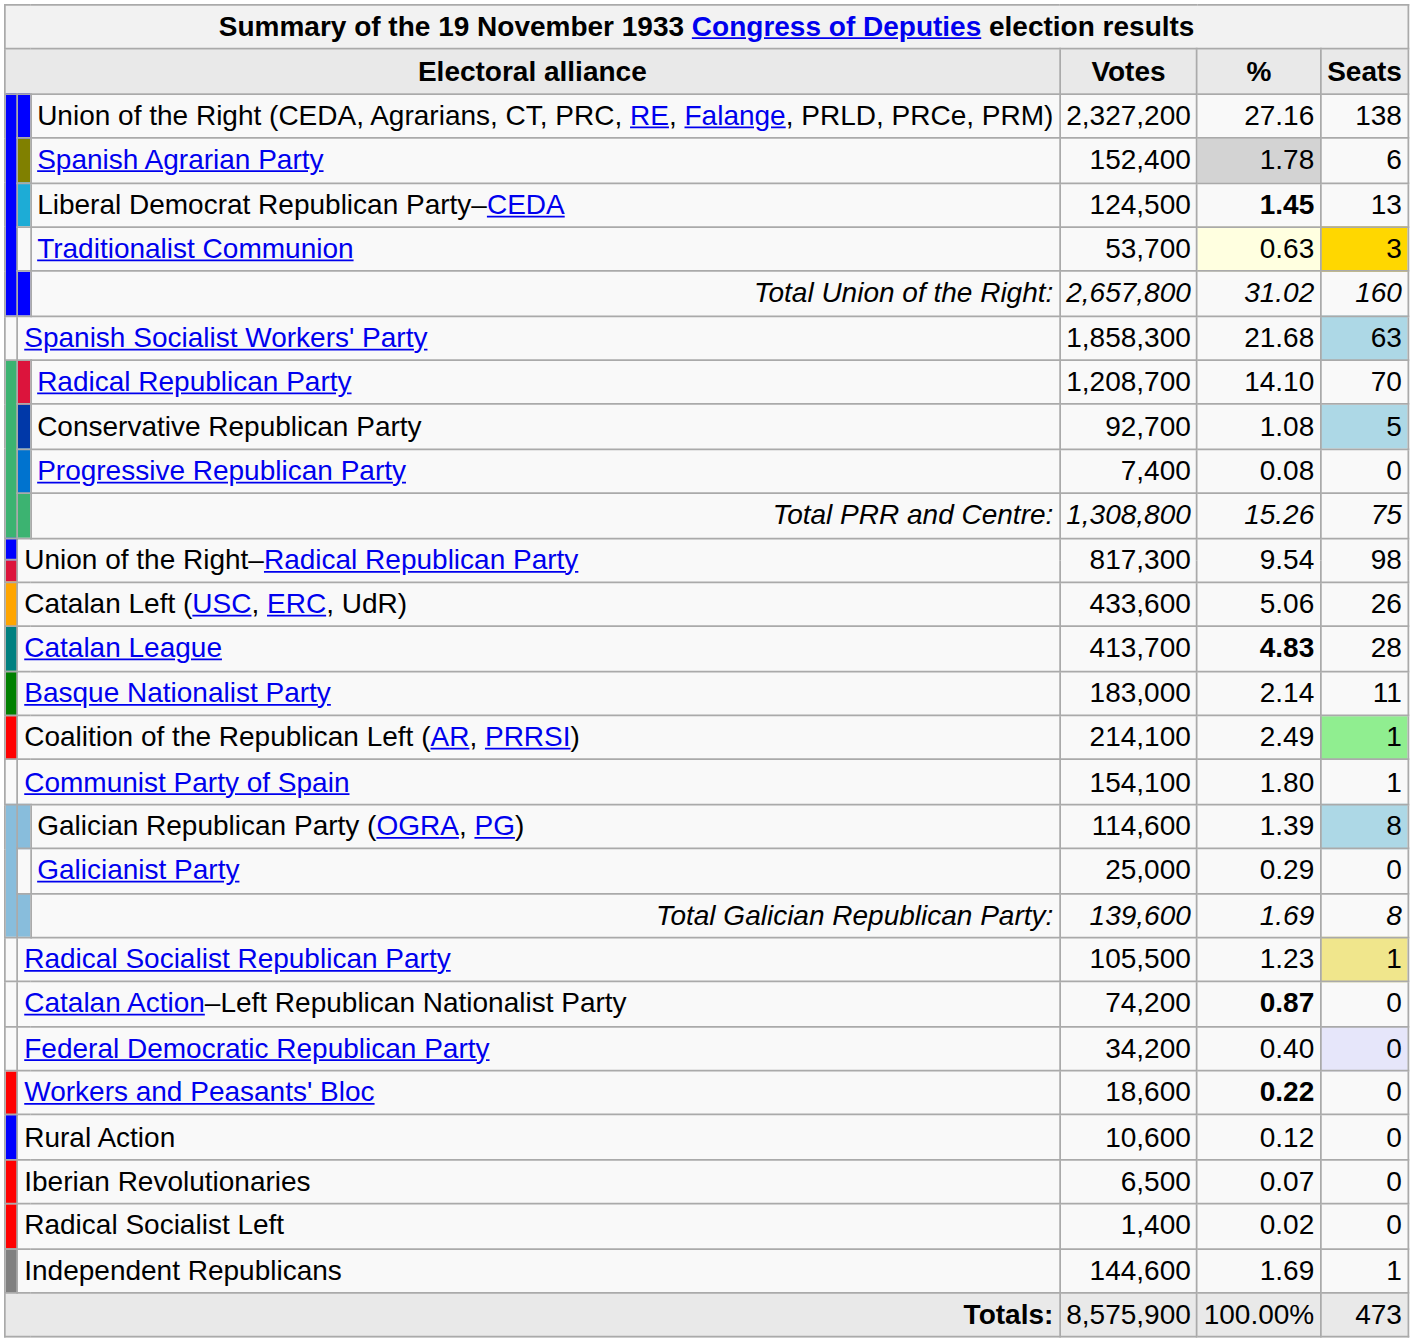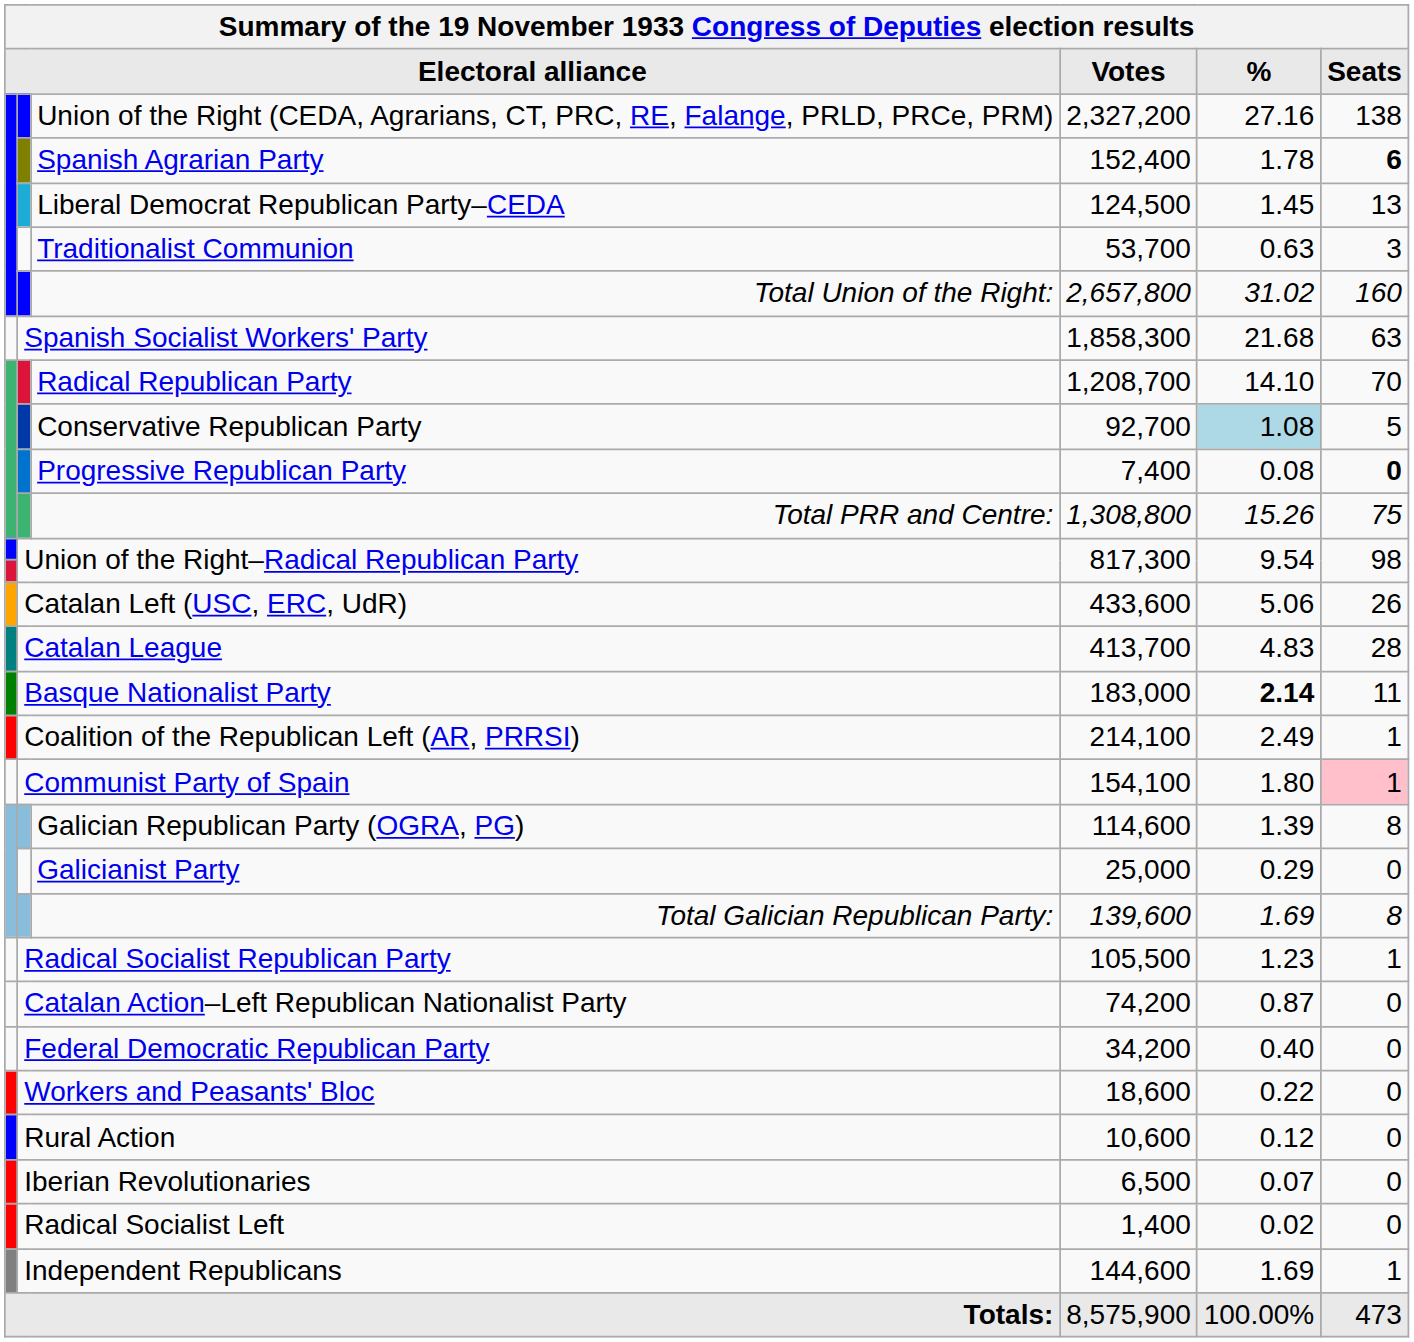(1287, 159) lightgrey background -> (1287, 159) no background
(1394, 159) normal -> (1394, 159) bold
(1287, 204) bold -> (1287, 204) normal
(1287, 248) lightyellow background -> (1287, 248) no background
(1394, 248) gold background -> (1394, 248) no background
(1386, 337) lightblue background -> (1386, 337) no background
(1287, 426) no background -> (1287, 426) lightblue background
(1394, 426) lightblue background -> (1394, 426) no background
(1394, 470) normal -> (1394, 470) bold
(1287, 648) bold -> (1287, 648) normal
(1287, 692) normal -> (1287, 692) bold
(1394, 737) lightgreen background -> (1394, 737) no background
(1394, 781) no background -> (1394, 781) pink background
(1394, 826) lightblue background -> (1394, 826) no background
(1394, 959) khaki background -> (1394, 959) no background
(1287, 1003) bold -> (1287, 1003) normal
(1394, 1048) lavender background -> (1394, 1048) no background
(1287, 1092) bold -> (1287, 1092) normal
